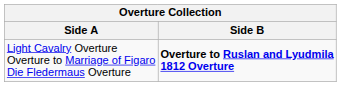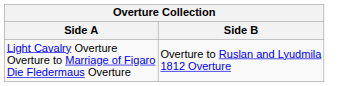(247, 60) bold -> (241, 60) normal
